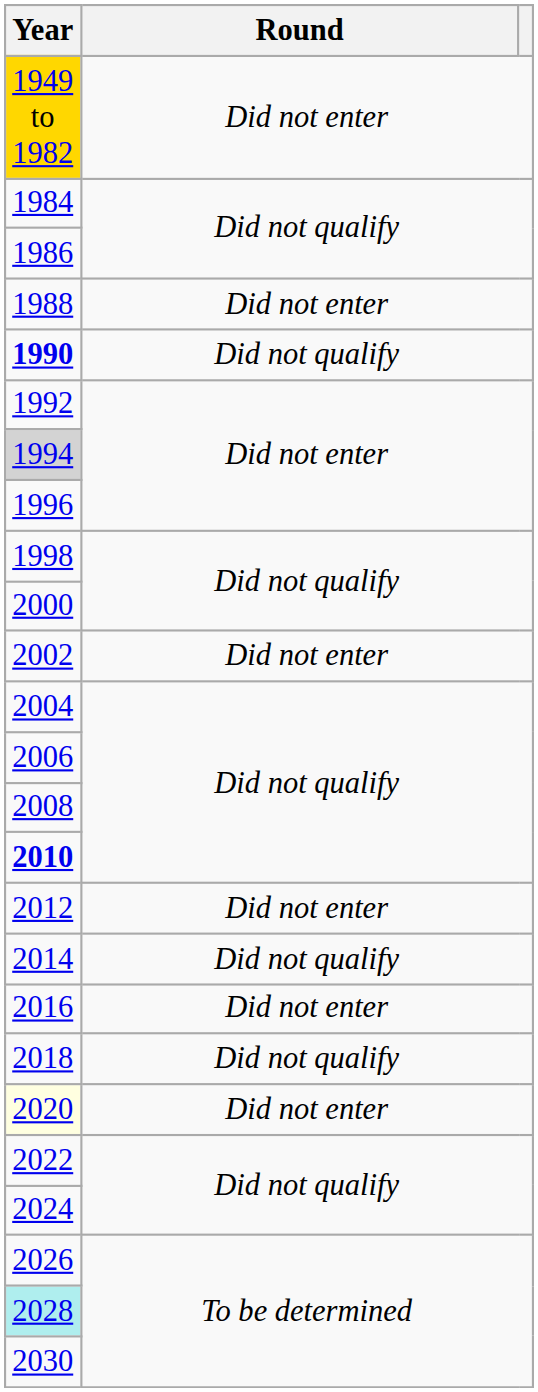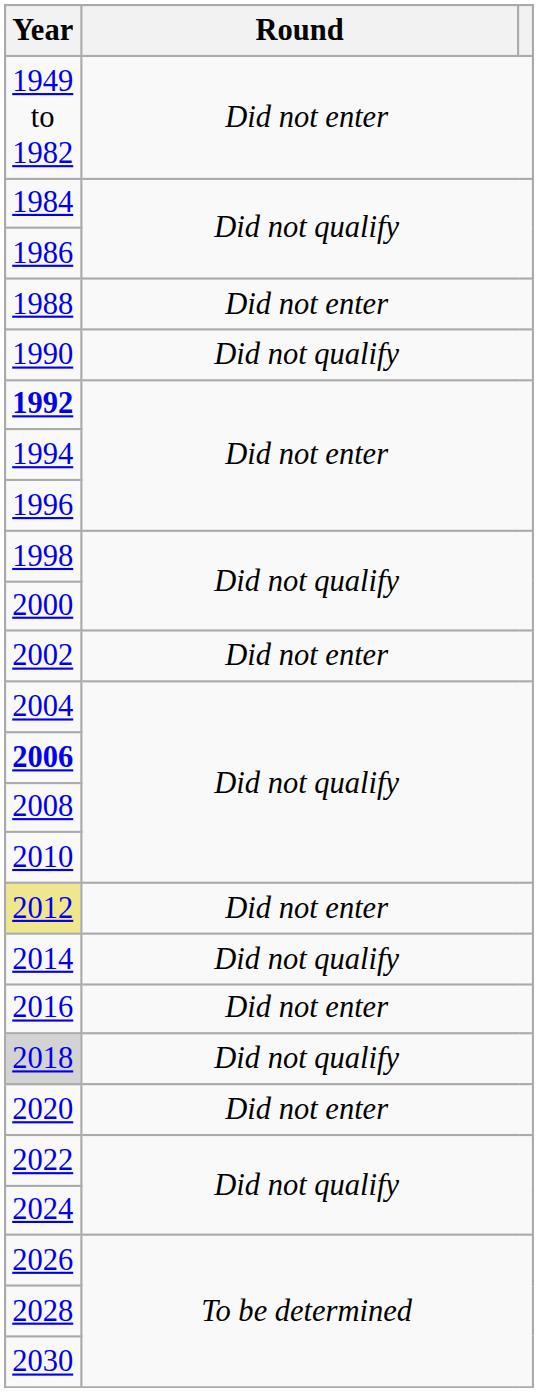(43, 116) gold background -> (43, 116) no background
(43, 353) bold -> (43, 353) normal
(43, 404) normal -> (43, 404) bold
(43, 454) lightgrey background -> (43, 454) no background
(43, 756) normal -> (43, 756) bold
(43, 857) bold -> (43, 857) normal
(43, 907) no background -> (43, 907) khaki background
(43, 1058) no background -> (43, 1058) lightgrey background
(43, 1109) lightyellow background -> (43, 1109) no background
(43, 1310) paleturquoise background -> (43, 1310) no background
